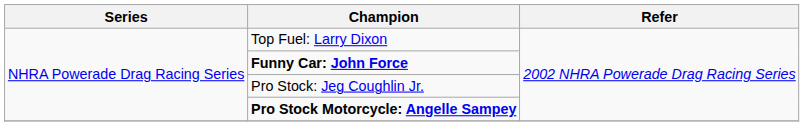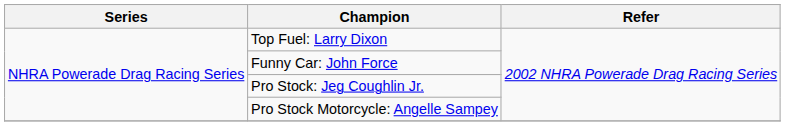(329, 63) bold -> (324, 63) normal
(384, 109) bold -> (375, 109) normal
